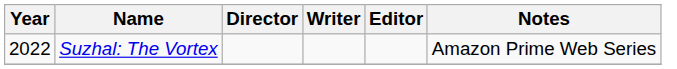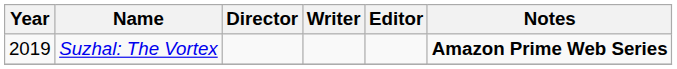(30, 49) 2022 -> (30, 49) 2019
(544, 49) normal -> (550, 49) bold
